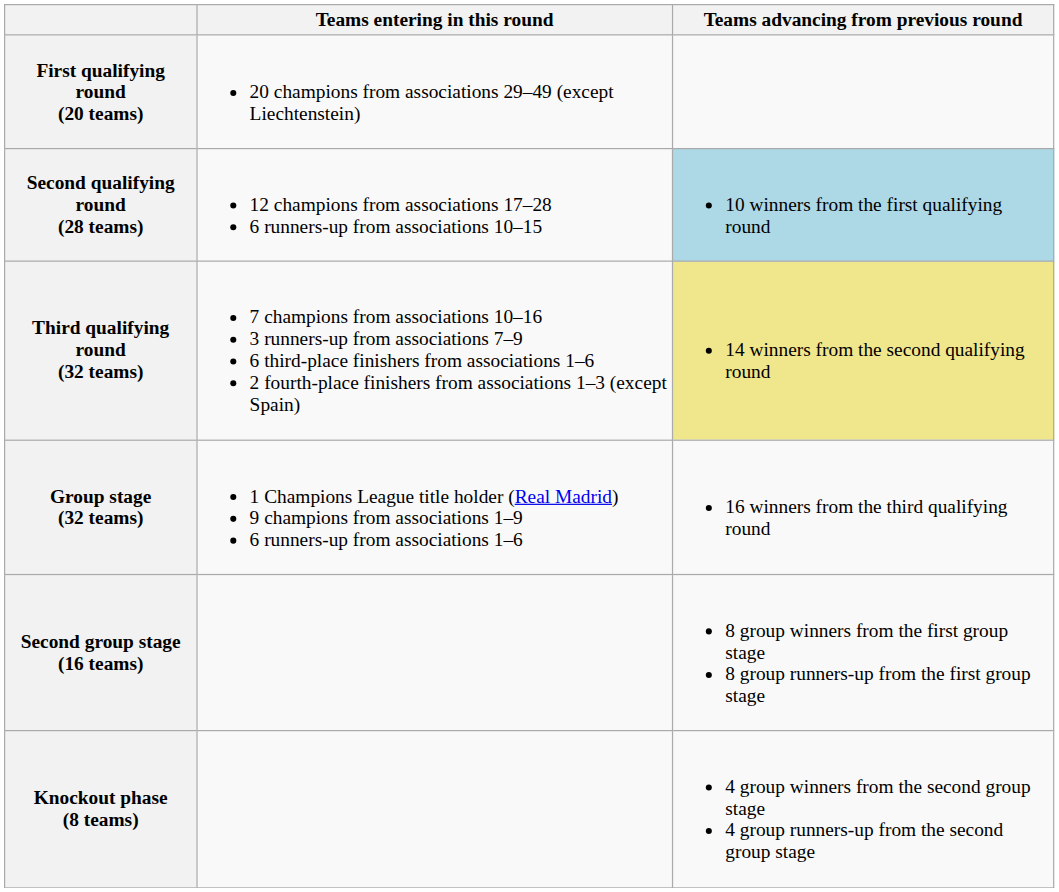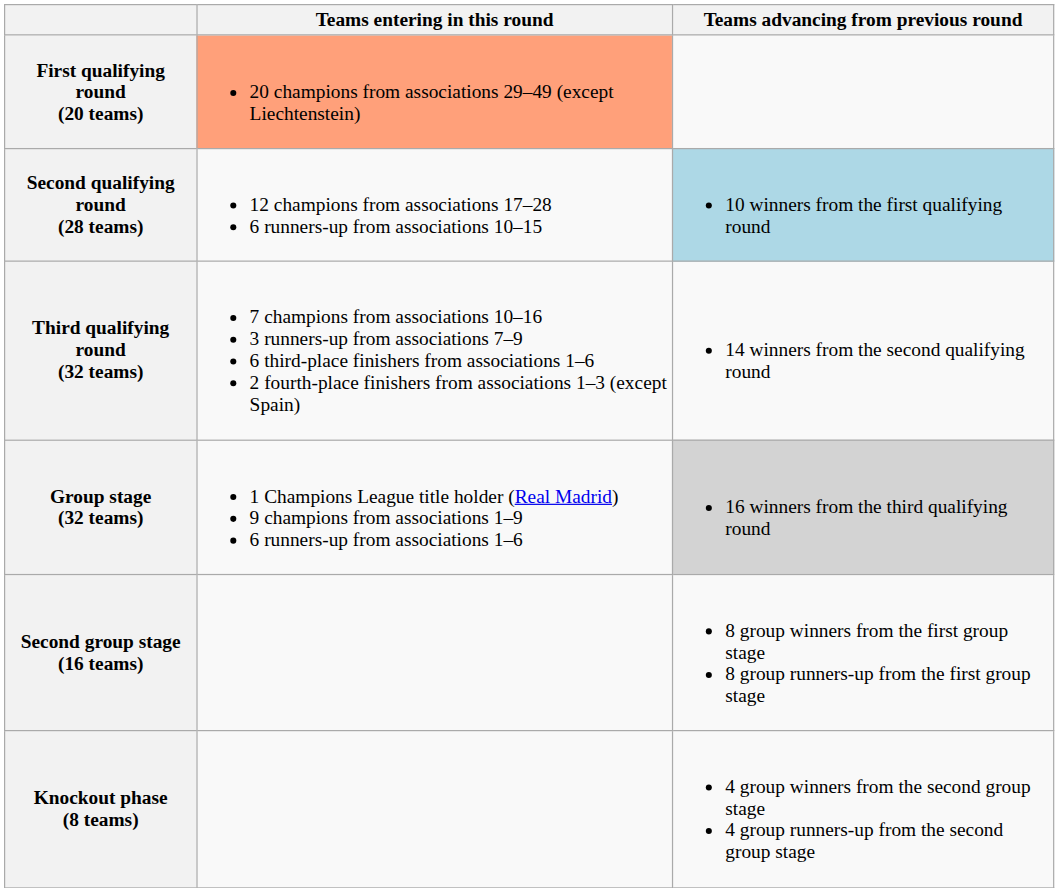(435, 103) no background -> (435, 103) lightsalmon background
(863, 361) khaki background -> (863, 361) no background
(863, 518) no background -> (863, 518) lightgrey background
